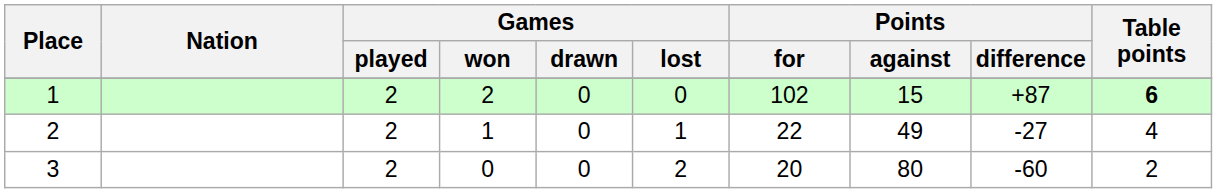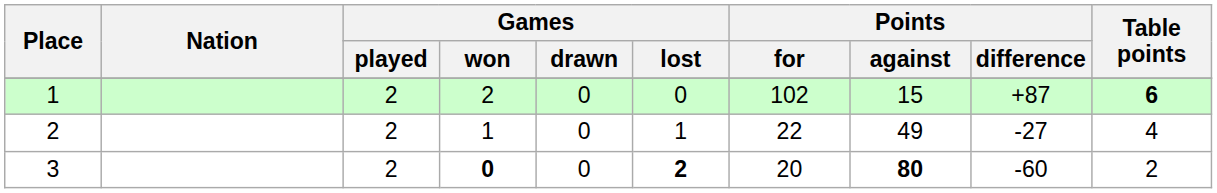(488, 168) normal -> (488, 168) bold
(681, 168) normal -> (681, 168) bold
(910, 168) normal -> (910, 168) bold
